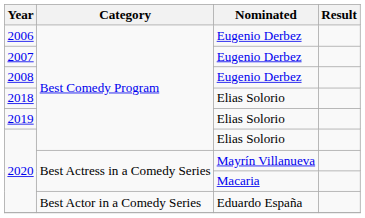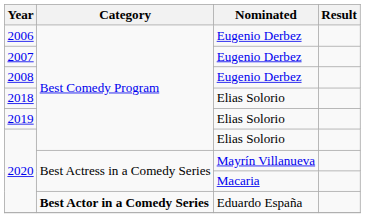(120, 202) normal -> (124, 202) bold
